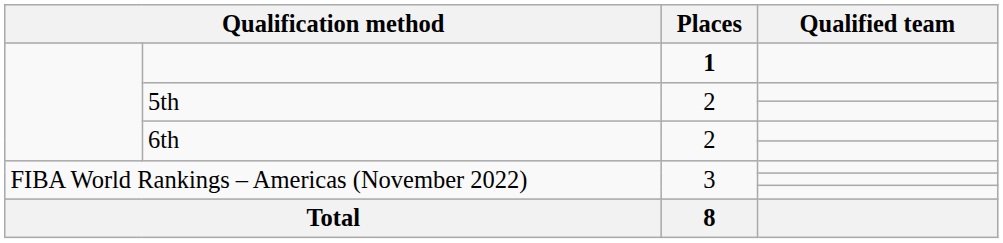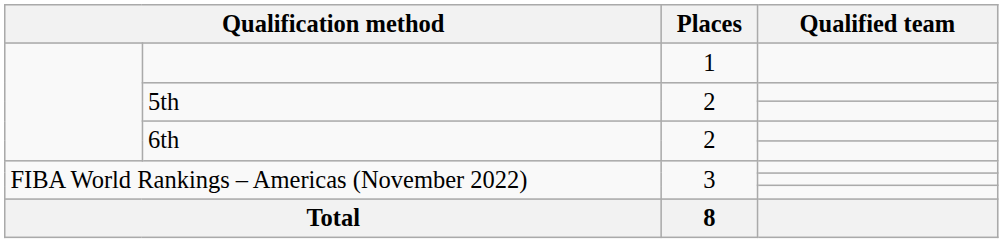(709, 62) bold -> (709, 62) normal
